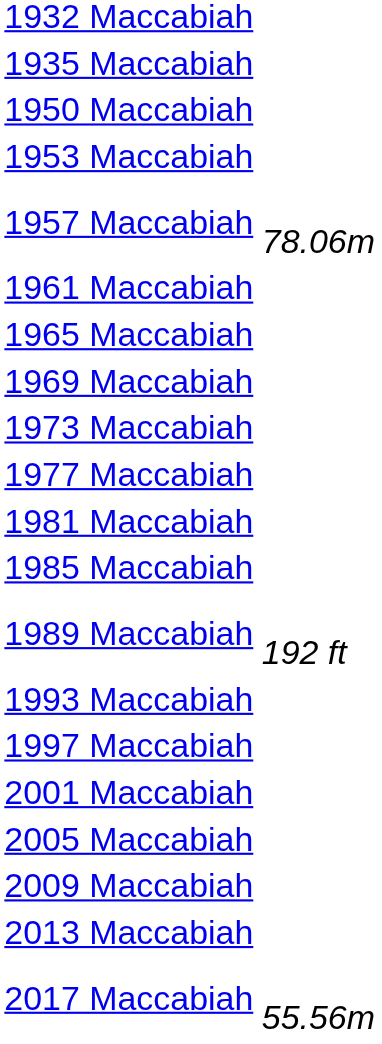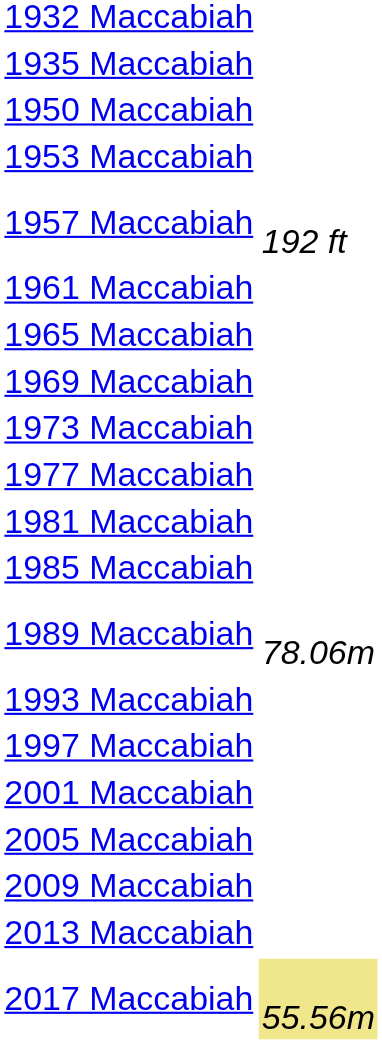(318, 241) 78.06m -> (304, 241) 192 ft
(304, 652) 192 ft -> (318, 652) 78.06m
(318, 1017) no background -> (318, 1017) khaki background
